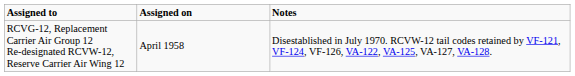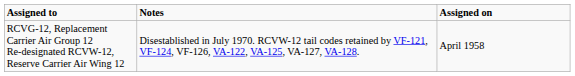columns swapped: (166, 12) <-> (284, 12)
